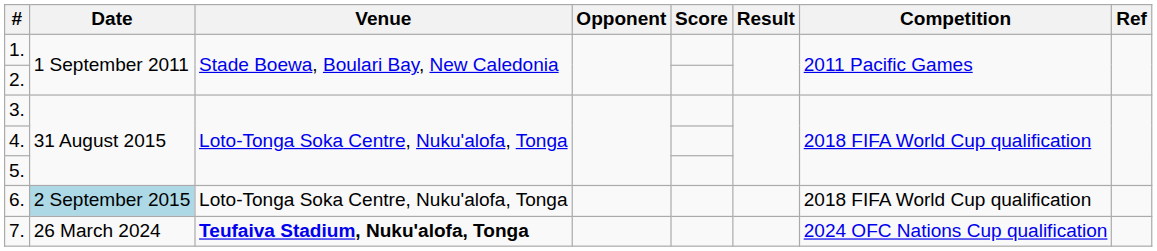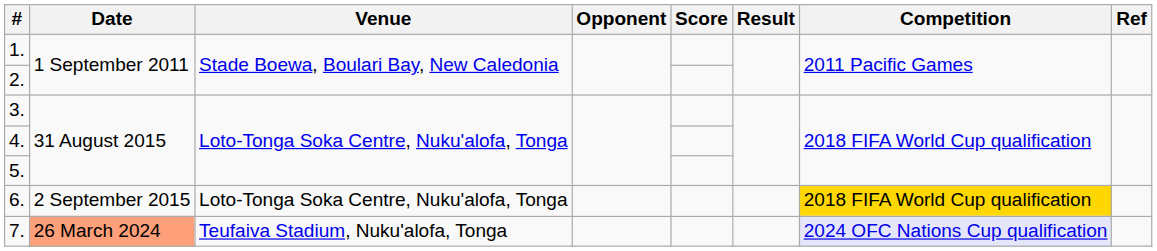(112, 200) lightblue background -> (112, 200) no background
(947, 200) no background -> (947, 200) gold background
(97, 230) no background -> (97, 230) lightsalmon background
(364, 230) bold -> (353, 230) normal
(956, 230) no background -> (956, 230) lavender background
